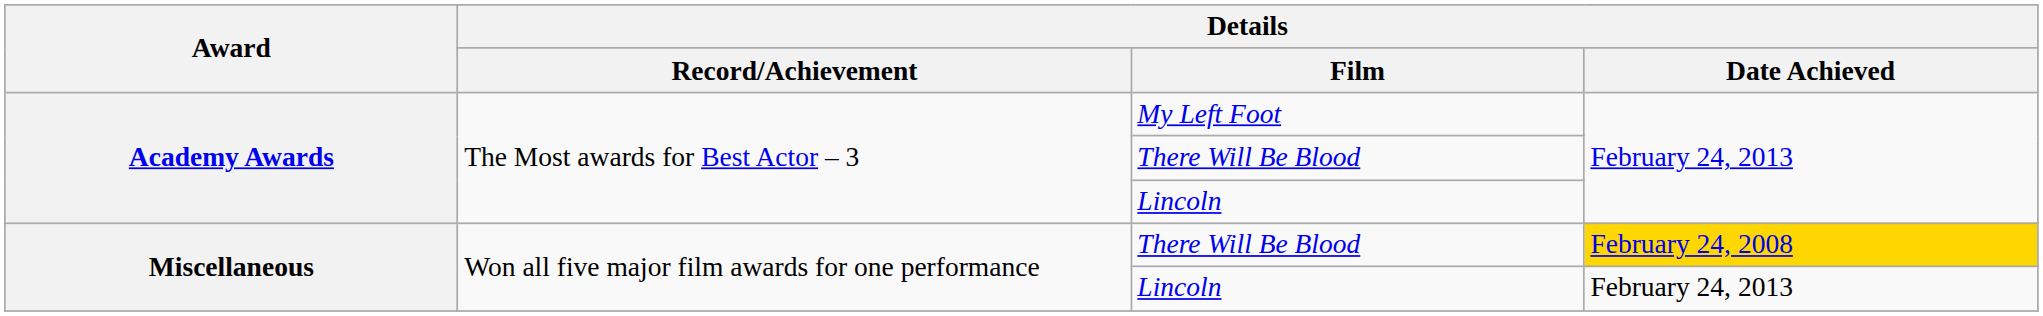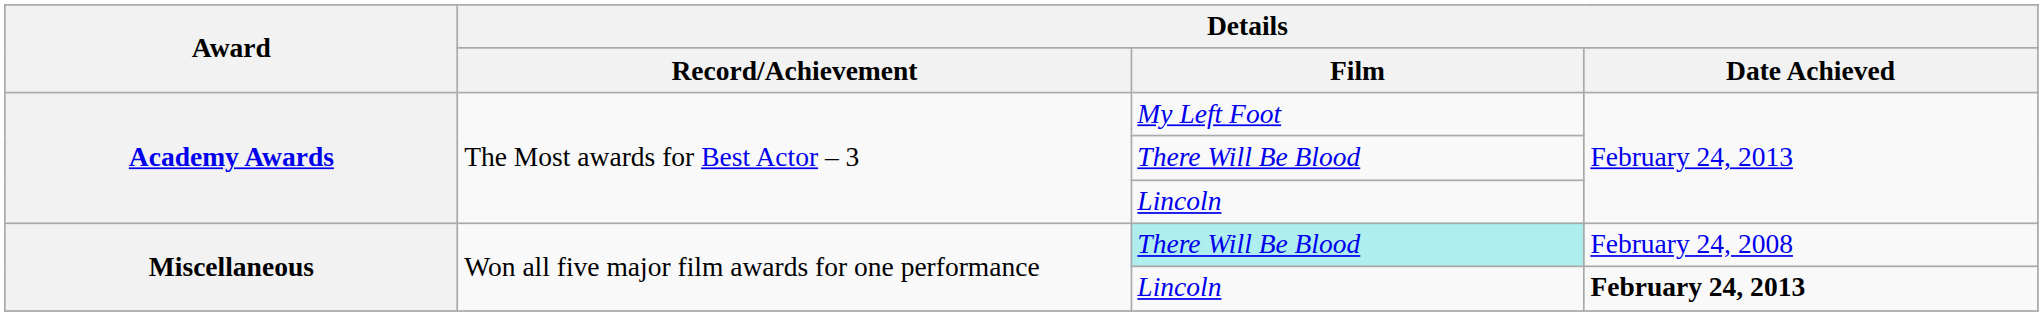(1249, 244) no background -> (1249, 244) paleturquoise background
(1692, 244) gold background -> (1692, 244) no background
(1692, 288) normal -> (1698, 288) bold
